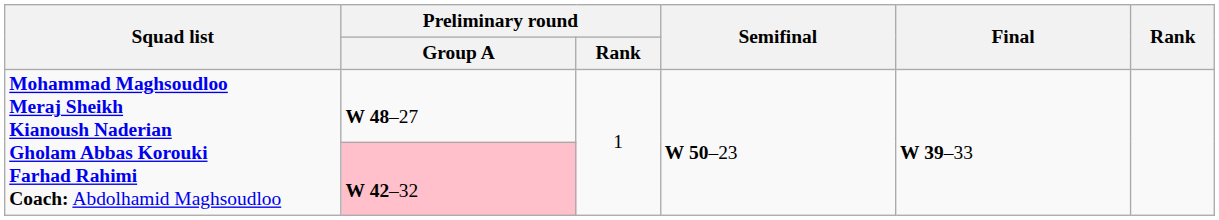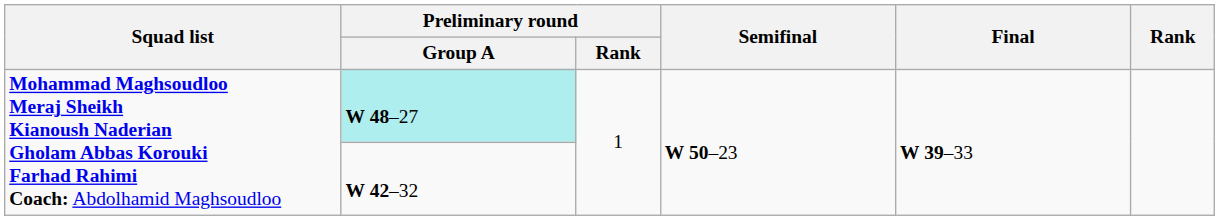(382, 117) no background -> (382, 117) paleturquoise background
(382, 190) pink background -> (382, 190) no background
